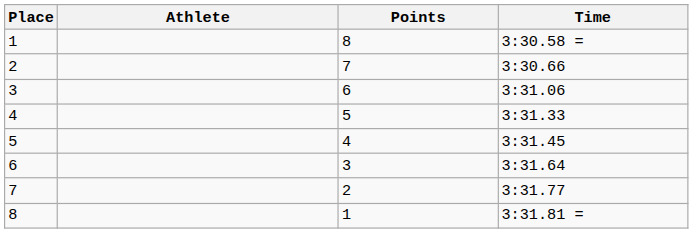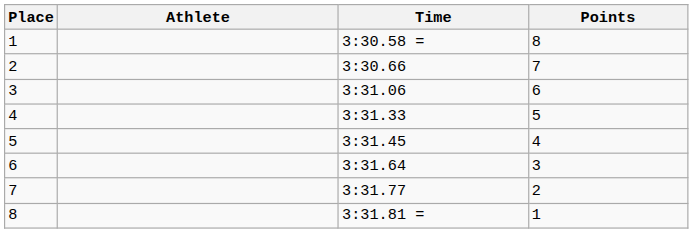columns swapped: (593, 17) <-> (418, 17)
